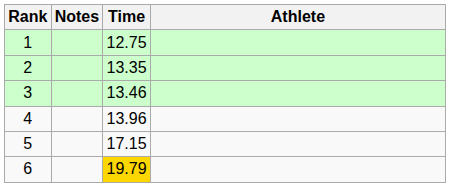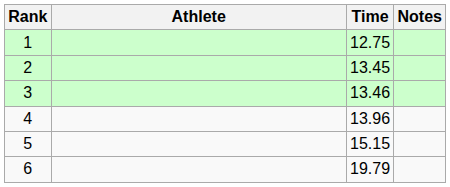columns swapped: (298, 17) <-> (77, 17)
(127, 67) 13.35 -> (370, 67) 13.45
(127, 144) 17.15 -> (370, 144) 15.15
(127, 169) gold background -> (370, 169) no background
